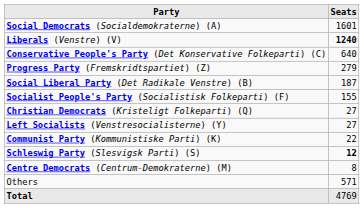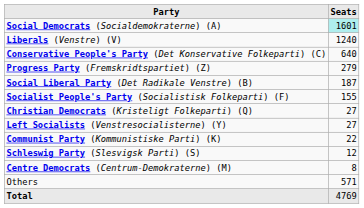(346, 26) no background -> (346, 26) paleturquoise background
(346, 40) bold -> (346, 40) normal
(351, 153) bold -> (351, 153) normal
